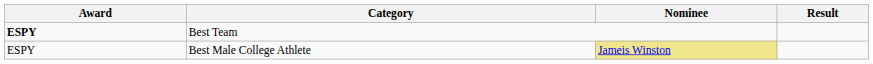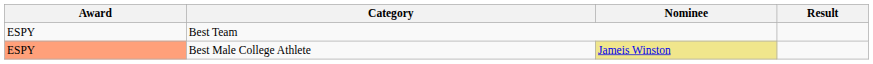(22, 31) bold -> (21, 31) normal
(21, 50) no background -> (21, 50) lightsalmon background
